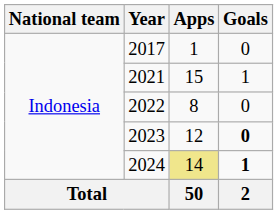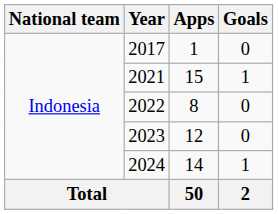(245, 135) bold -> (245, 135) normal
(194, 164) khaki background -> (194, 164) no background
(245, 164) bold -> (245, 164) normal
